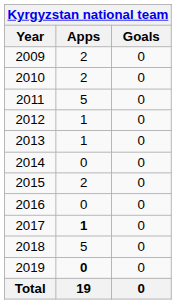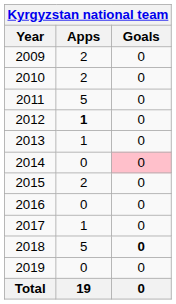(84, 120) normal -> (84, 120) bold
(141, 162) no background -> (141, 162) pink background
(84, 225) bold -> (84, 225) normal
(141, 246) normal -> (141, 246) bold
(84, 267) bold -> (84, 267) normal
